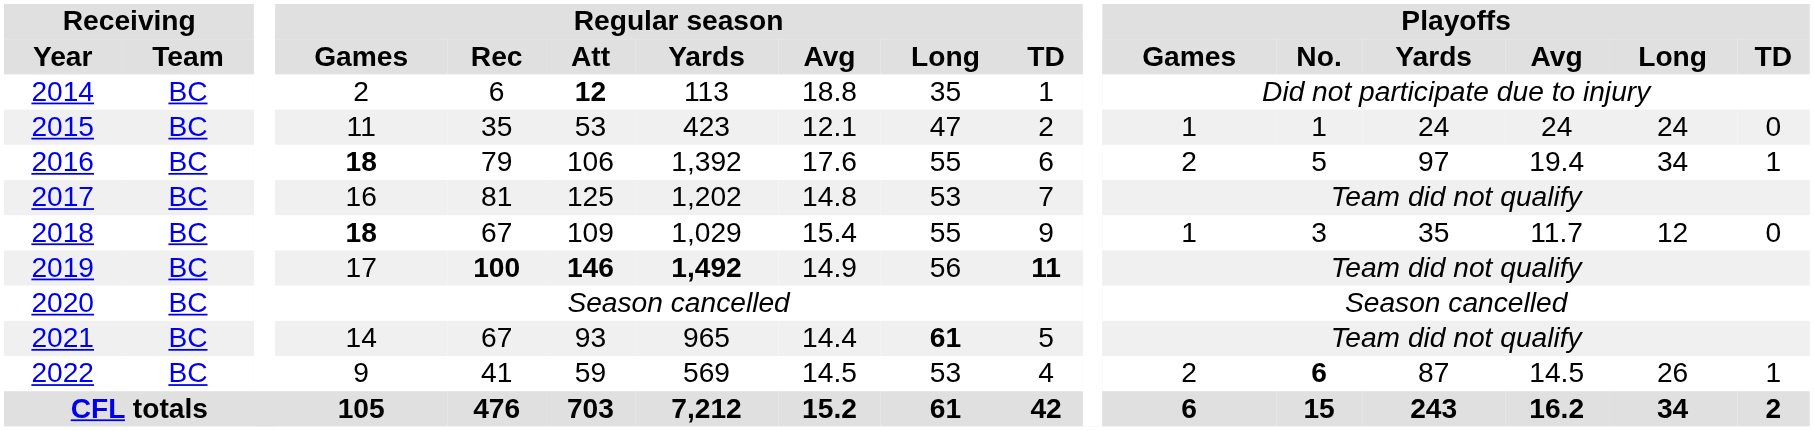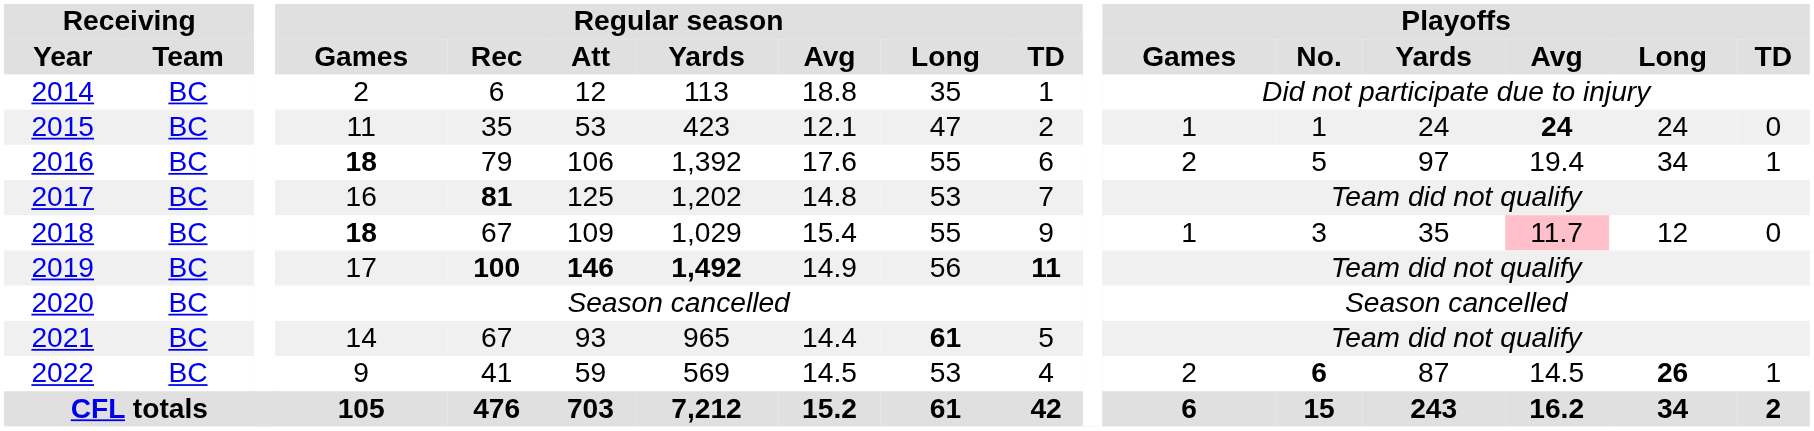(590, 91) bold -> (590, 91) normal
(1557, 126) normal -> (1557, 126) bold
(497, 197) normal -> (497, 197) bold
(1557, 232) no background -> (1557, 232) pink background
(1673, 373) normal -> (1673, 373) bold
